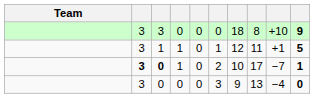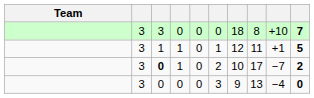(300, 31) 9 -> (300, 31) 7
(142, 66) bold -> (142, 66) normal
(300, 66) 1 -> (300, 66) 2
